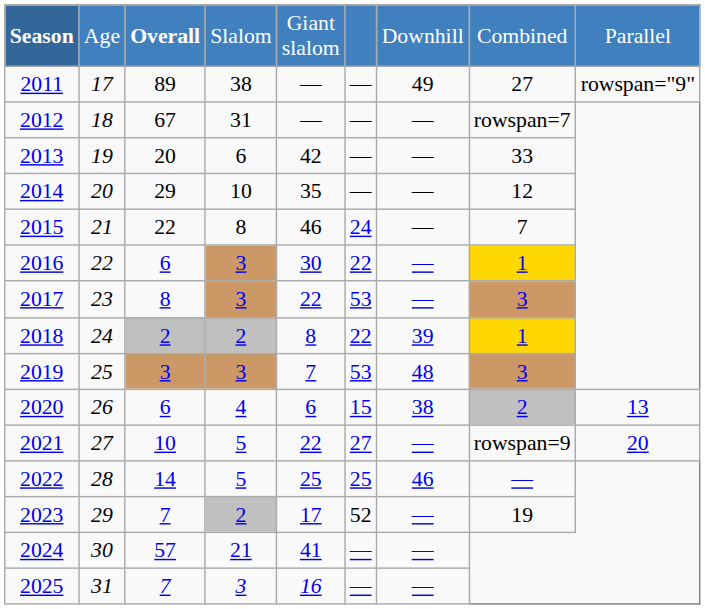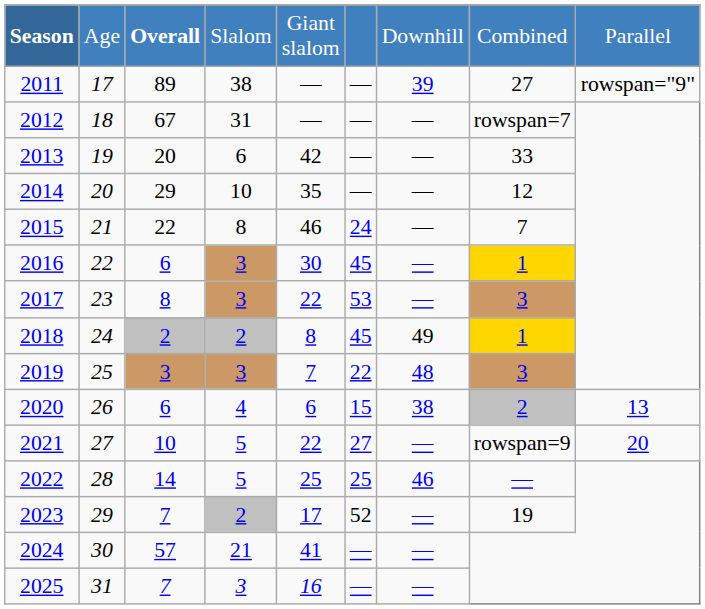(423, 84) 49 -> (423, 84) 39
(361, 263) 22 -> (361, 263) 45
(361, 335) 22 -> (361, 335) 45
(423, 335) 39 -> (423, 335) 49
(361, 370) 53 -> (361, 370) 22
